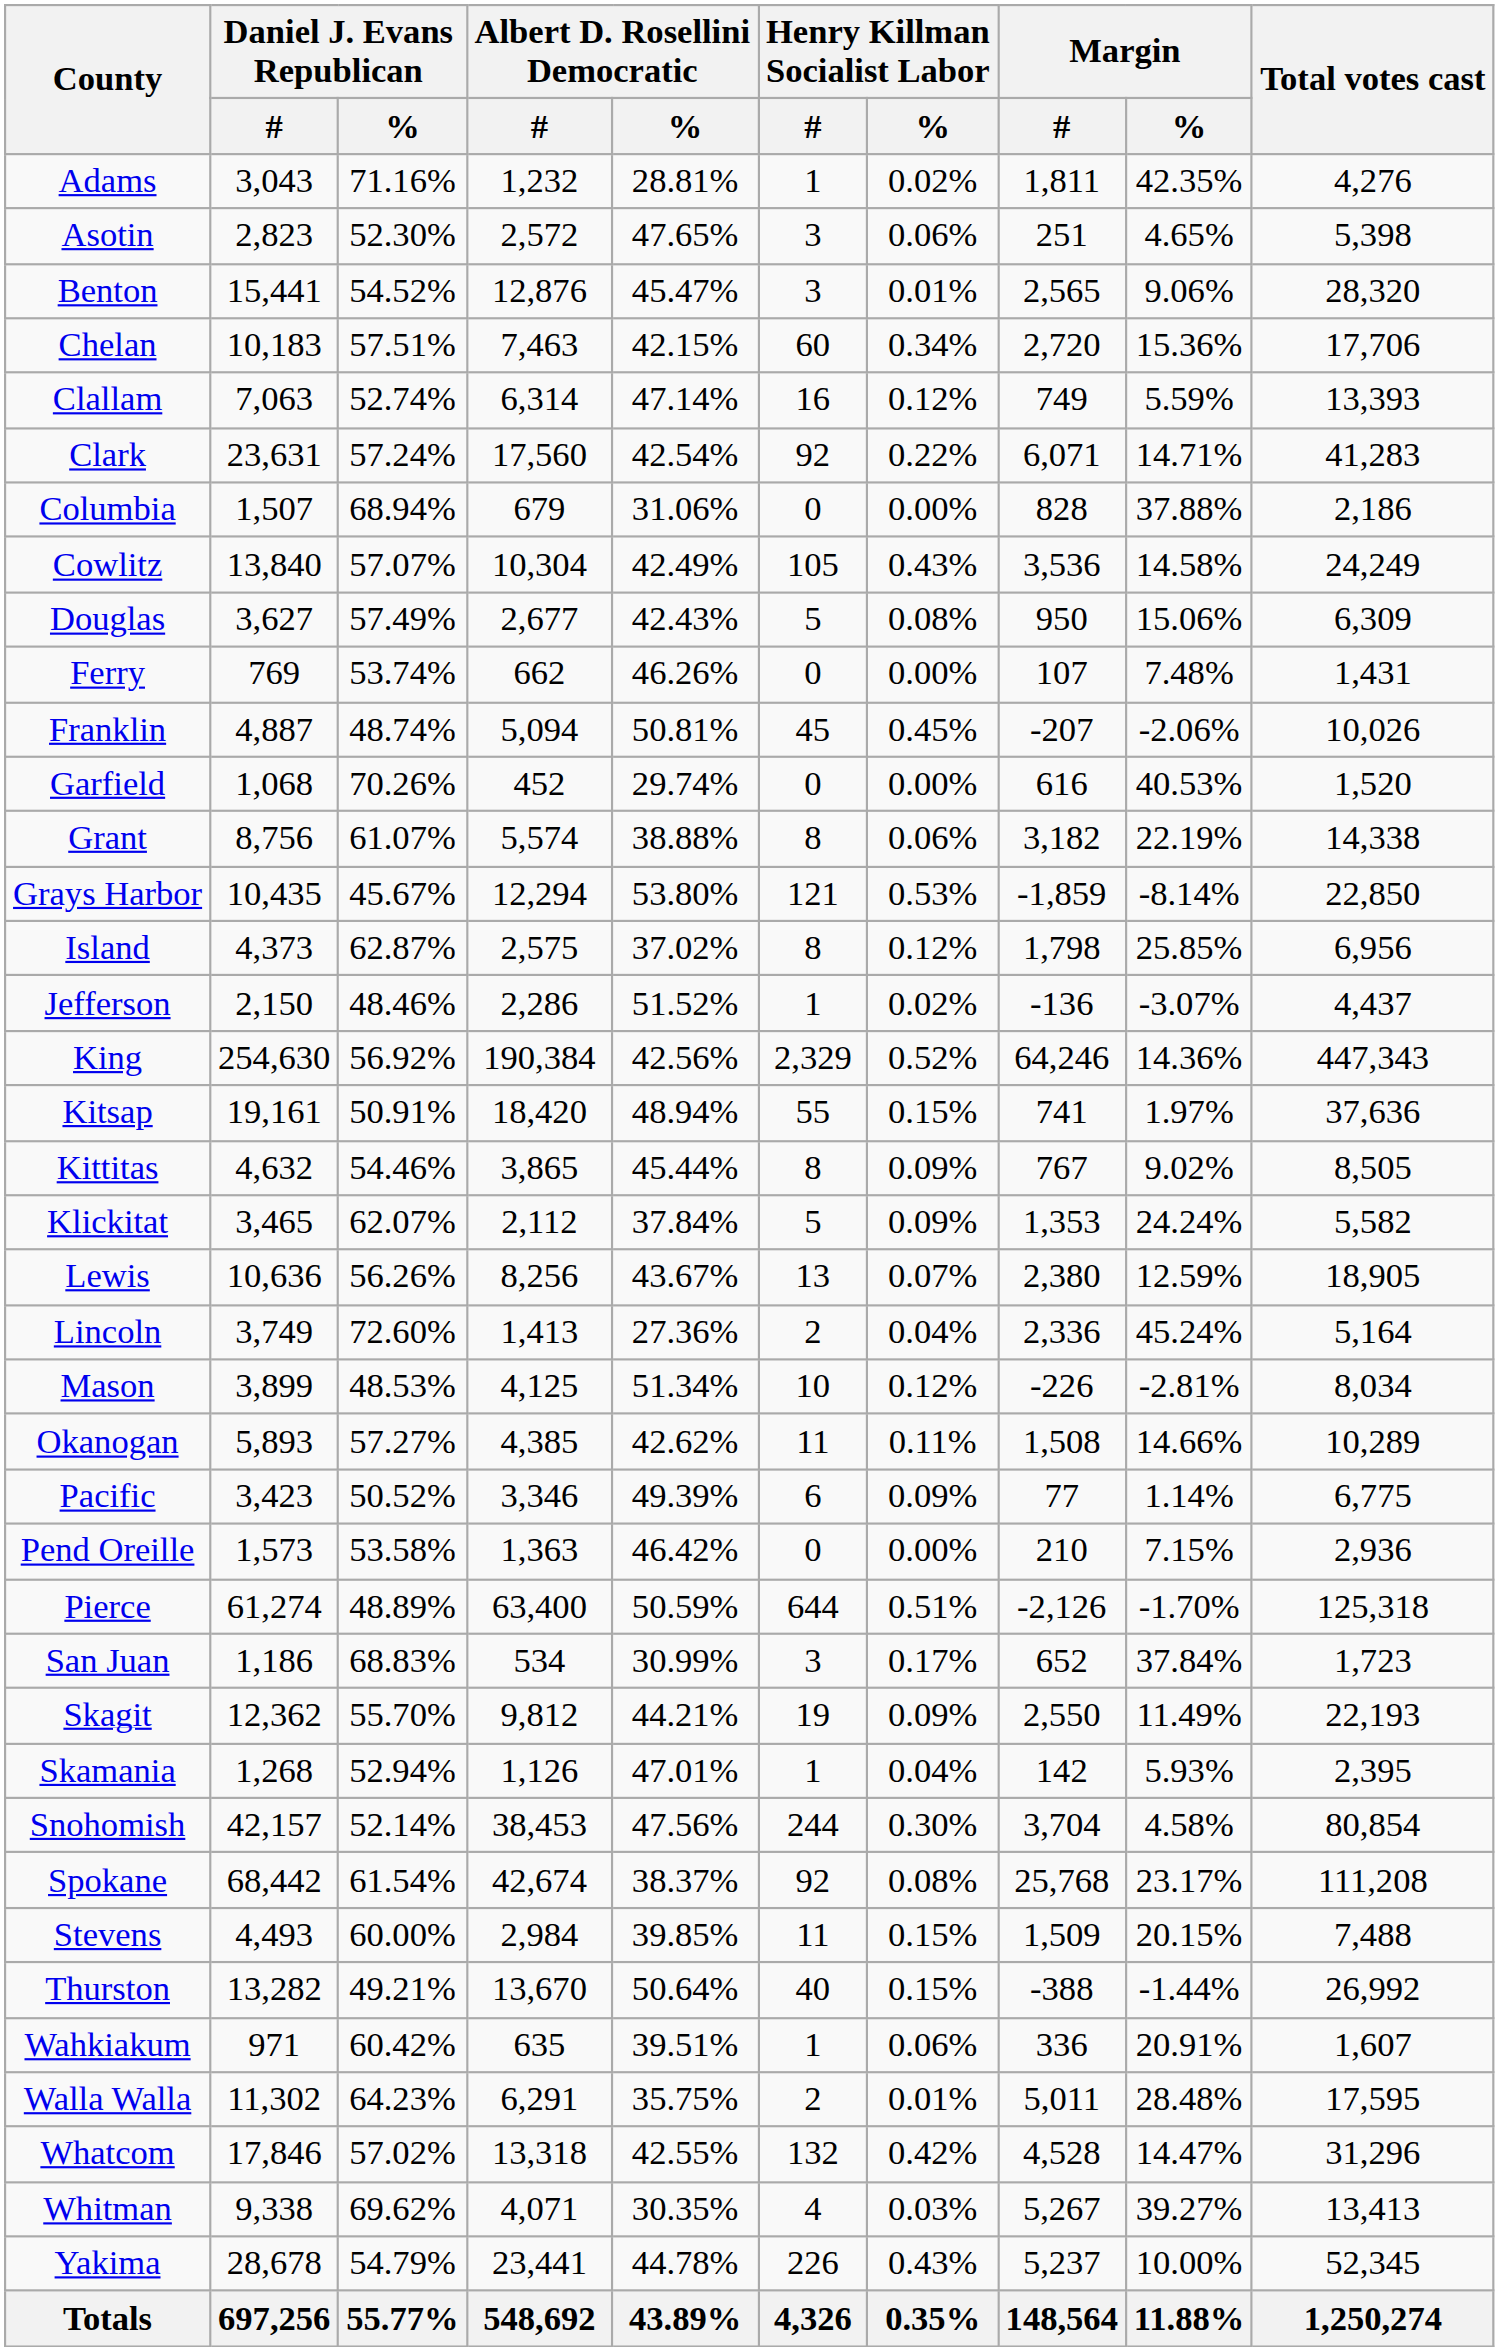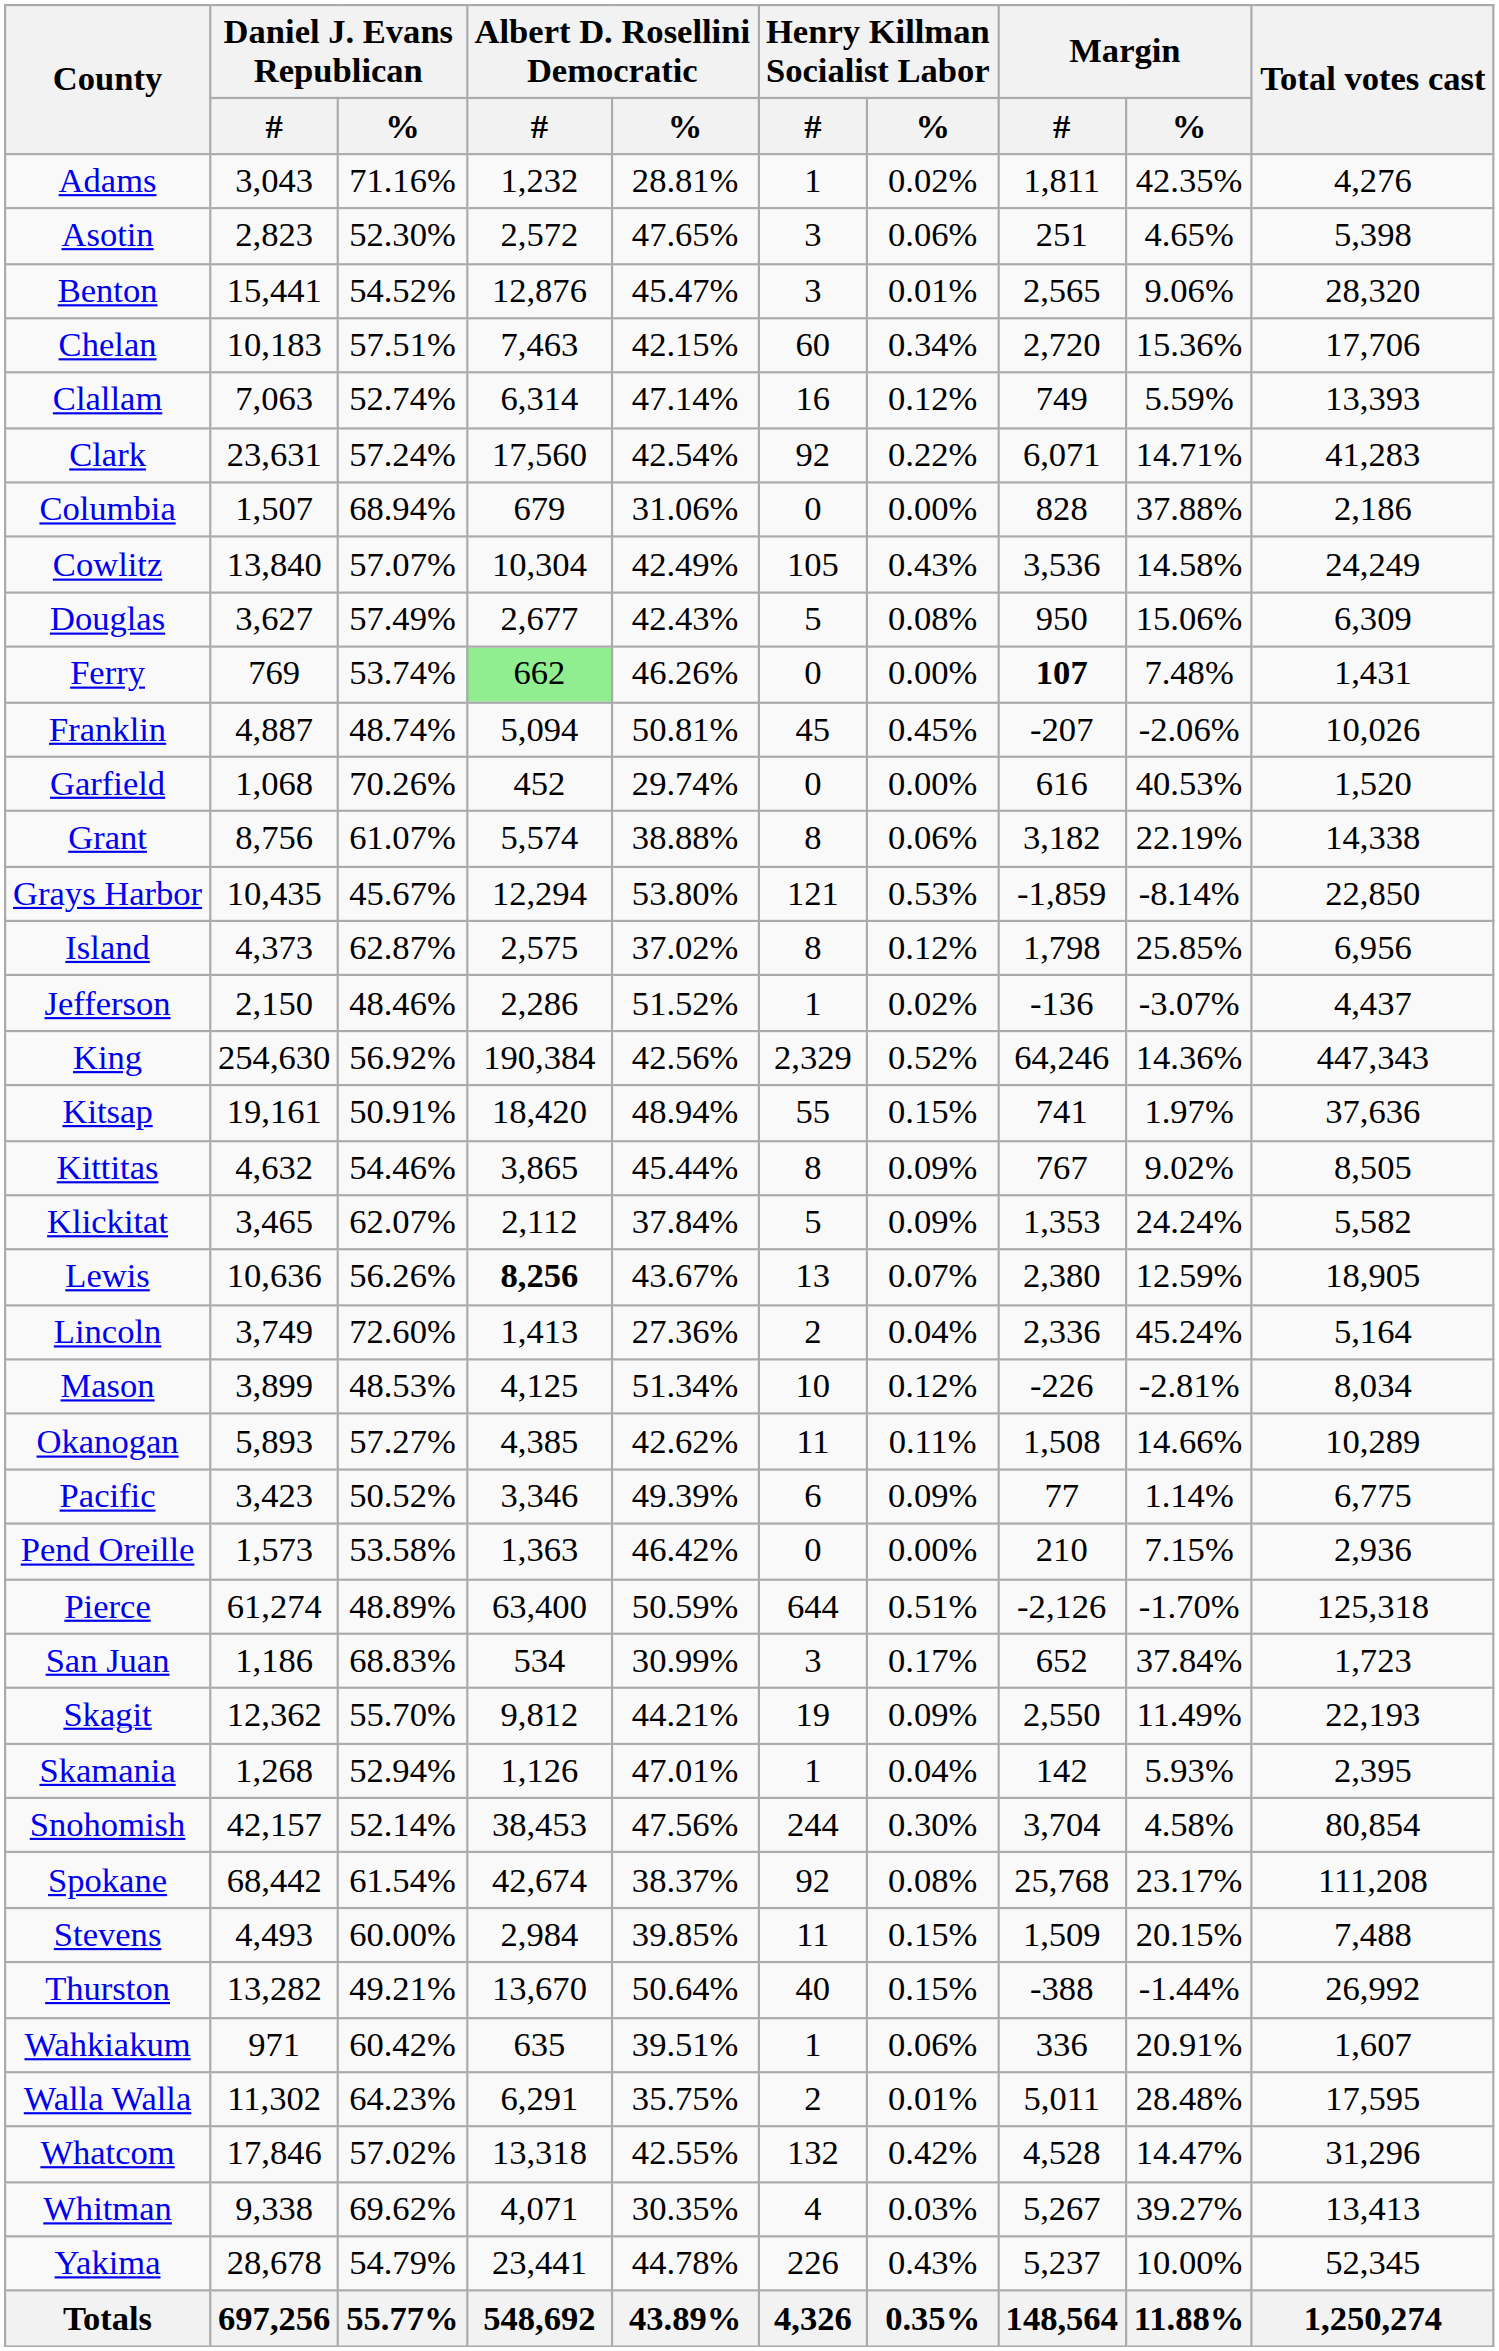(539, 673) no background -> (539, 673) lightgreen background
(1062, 673) normal -> (1062, 673) bold
(539, 1276) normal -> (539, 1276) bold
